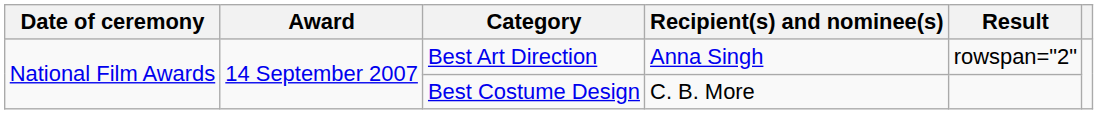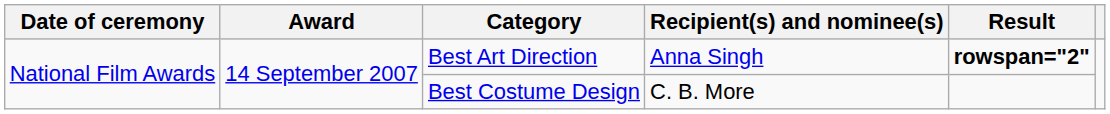(1015, 56) normal -> (1022, 56) bold
